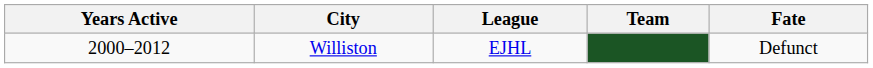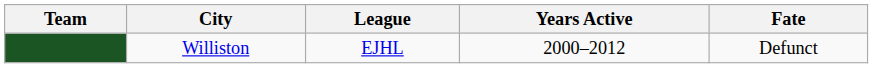columns swapped: (648, 18) <-> (129, 18)
